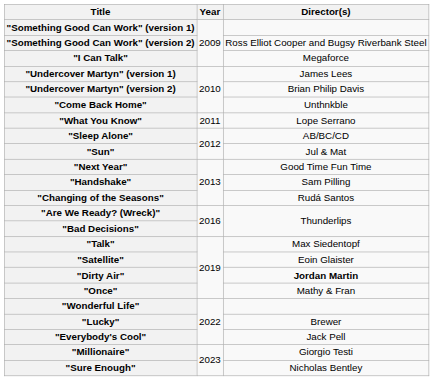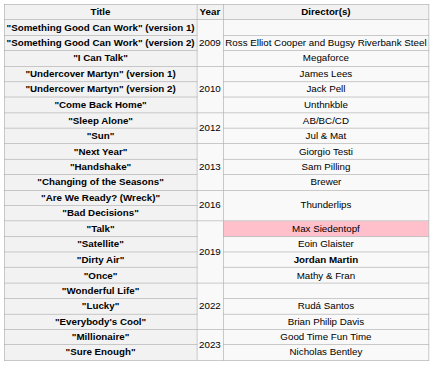(326, 89) Brian Philip Davis -> (326, 89) Jack Pell
- row: (101, 120)
(326, 167) Good Time Fun Time -> (326, 151) Giorgio Testi
(326, 197) Rudá Santos -> (326, 182) Brewer
(326, 244) no background -> (326, 228) pink background
(326, 321) Brewer -> (326, 306) Rudá Santos
(326, 337) Jack Pell -> (326, 321) Brian Philip Davis
(326, 352) Giorgio Testi -> (326, 337) Good Time Fun Time
